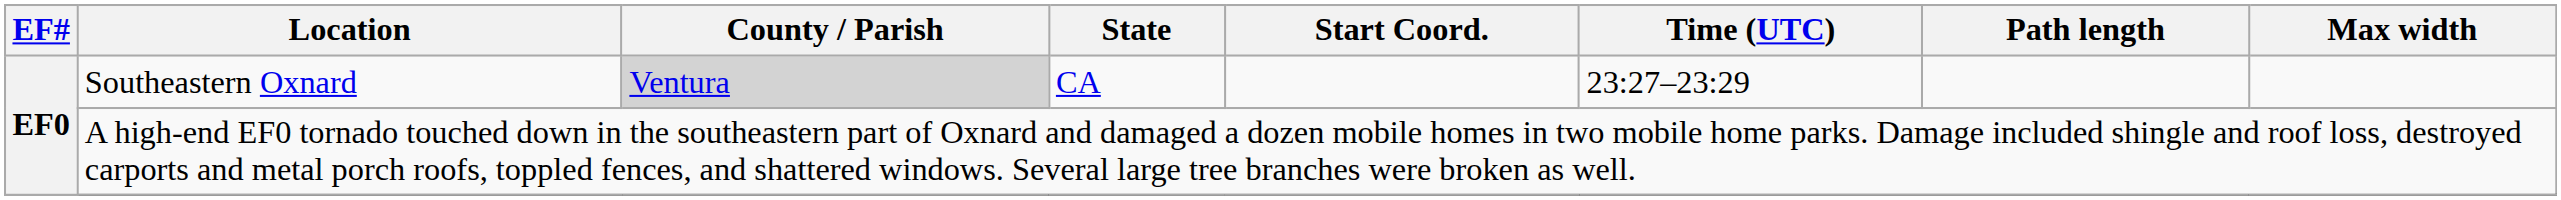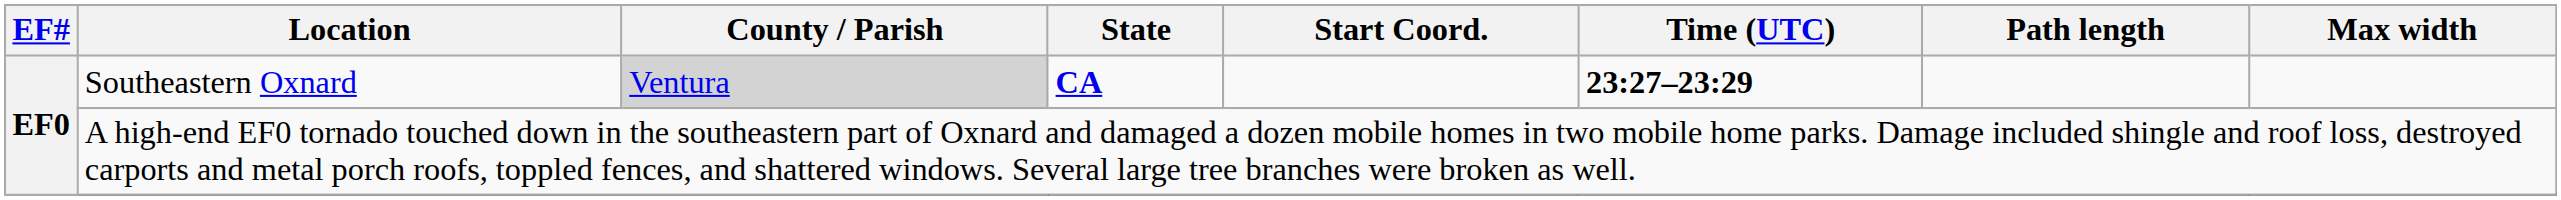(1078, 81) normal -> (1079, 81) bold
(1668, 81) normal -> (1669, 81) bold
